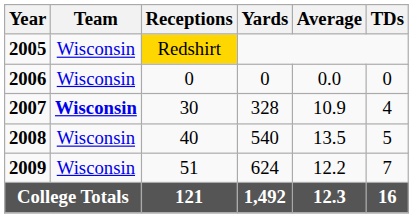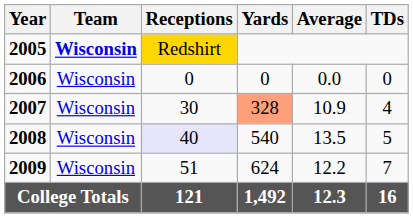(96, 49) normal -> (96, 49) bold
(96, 108) bold -> (96, 108) normal
(265, 108) no background -> (265, 108) lightsalmon background
(189, 138) no background -> (189, 138) lavender background
